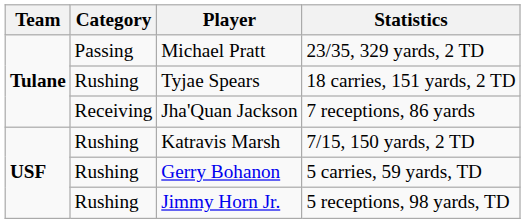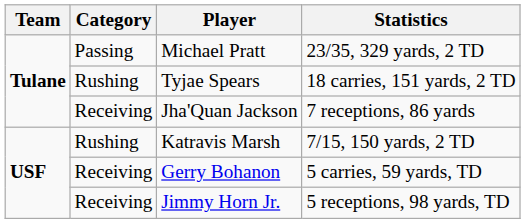(107, 172) Rushing -> (114, 172) Receiving
(107, 202) Rushing -> (114, 202) Receiving
